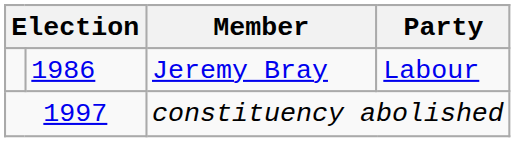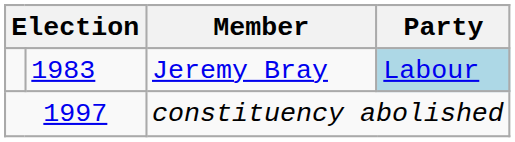(63, 70) 1986 -> (63, 70) 1983
(431, 70) no background -> (431, 70) lightblue background
